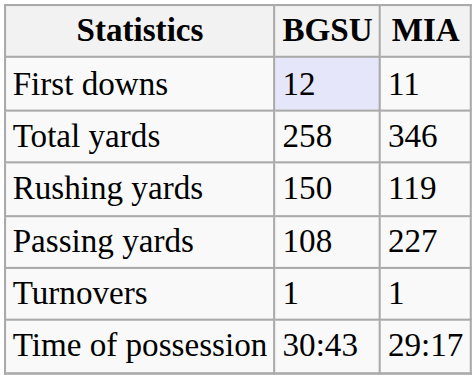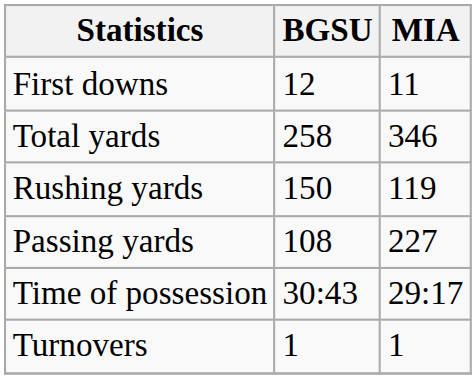(299, 83) lavender background -> (299, 83) no background
rows swapped: (80, 293) <-> (140, 345)
